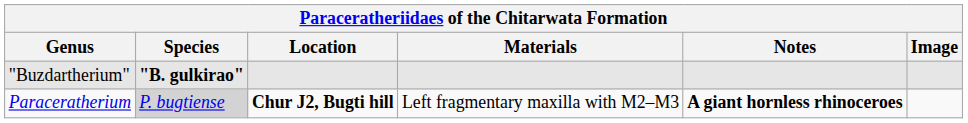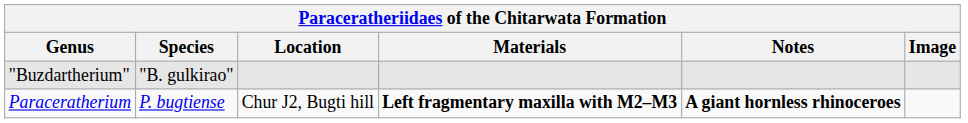(191, 74) bold -> (186, 74) normal
(182, 103) lightgrey background -> (182, 103) no background
(323, 103) bold -> (308, 103) normal
(541, 103) normal -> (530, 103) bold
